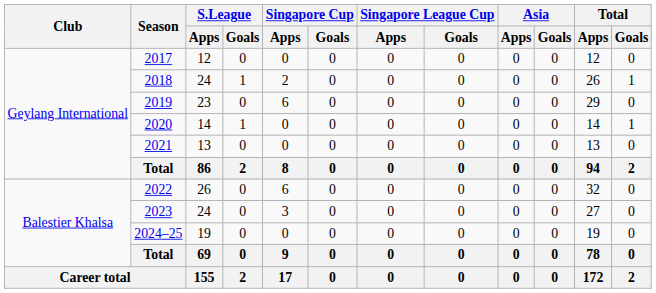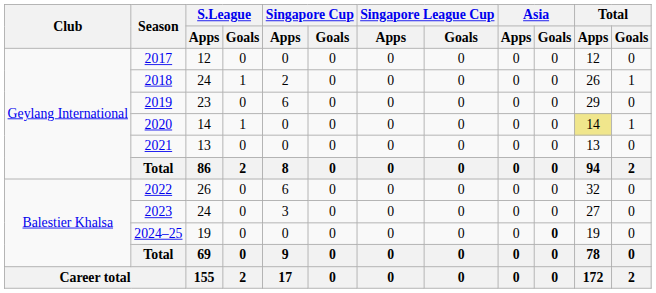(593, 124) no background -> (593, 124) khaki background
(555, 233) normal -> (555, 233) bold
